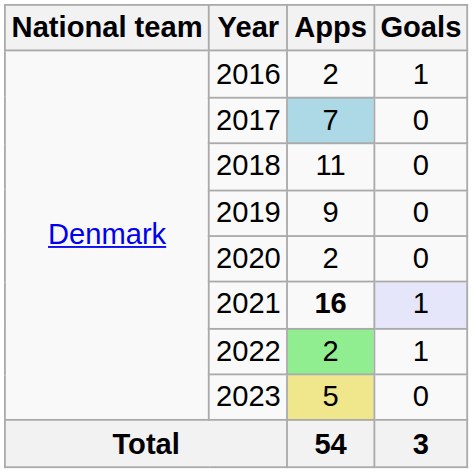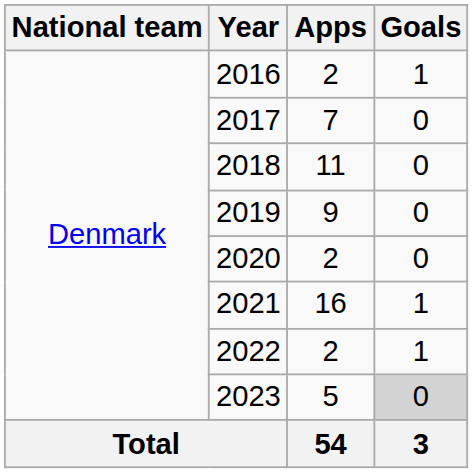(331, 119) lightblue background -> (331, 119) no background
(331, 304) bold -> (331, 304) normal
(421, 304) lavender background -> (421, 304) no background
(331, 350) lightgreen background -> (331, 350) no background
(331, 397) khaki background -> (331, 397) no background
(421, 397) no background -> (421, 397) lightgrey background
